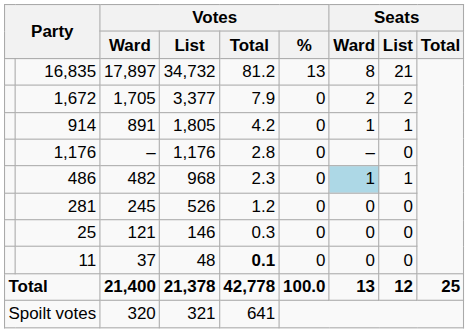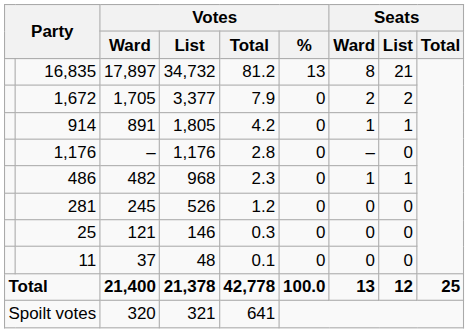(370, 179) lightblue background -> (370, 179) no background
(263, 260) bold -> (263, 260) normal
